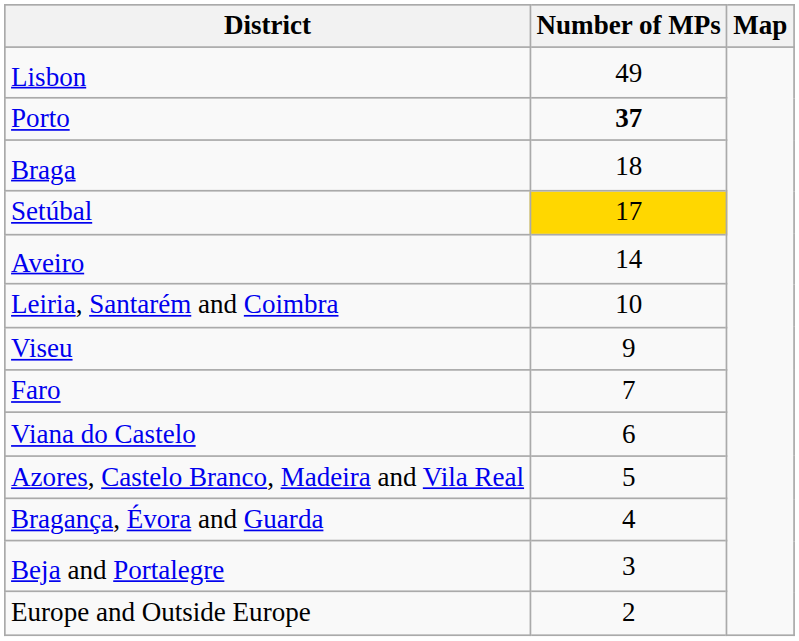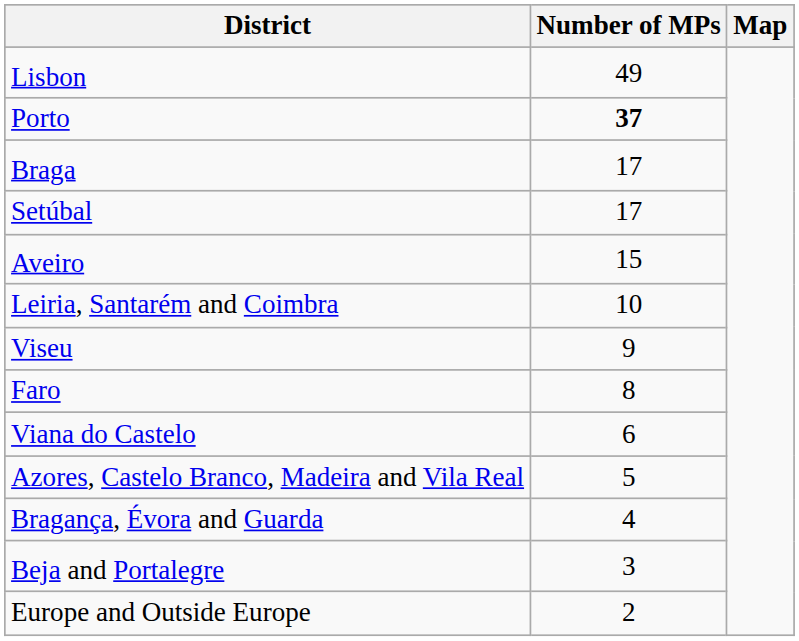(629, 165) 18 -> (629, 165) 17
(629, 212) gold background -> (629, 212) no background
(629, 258) 14 -> (629, 258) 15
(629, 390) 7 -> (629, 390) 8
